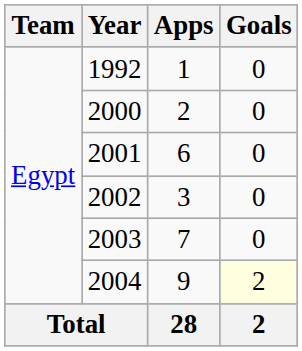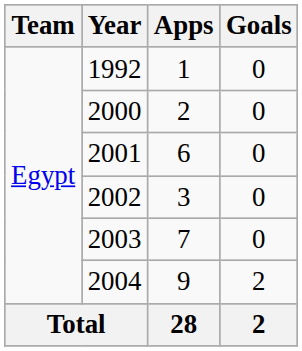(259, 281) lightyellow background -> (259, 281) no background
